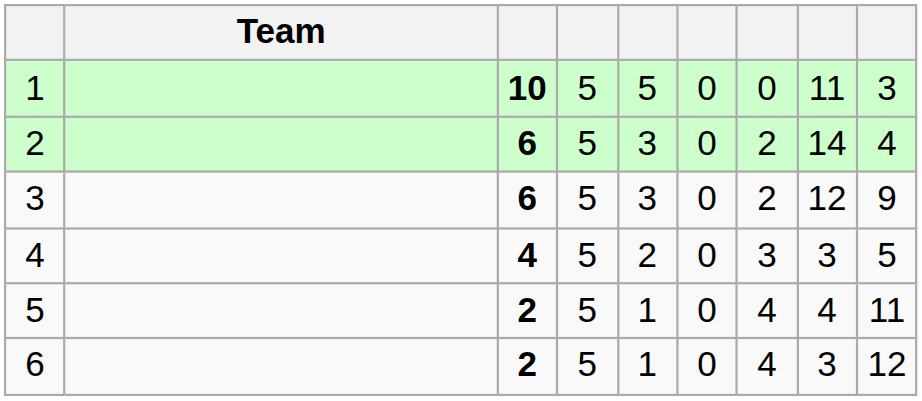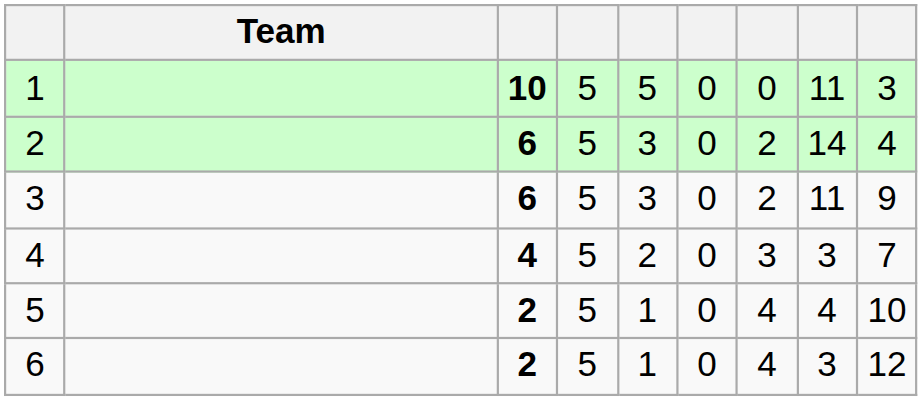(827, 198) 12 -> (827, 198) 11
(887, 254) 5 -> (887, 254) 7
(887, 310) 11 -> (887, 310) 10
